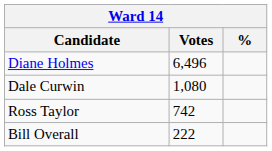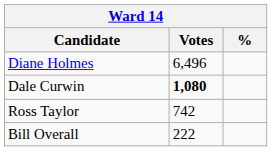(190, 87) normal -> (190, 87) bold
